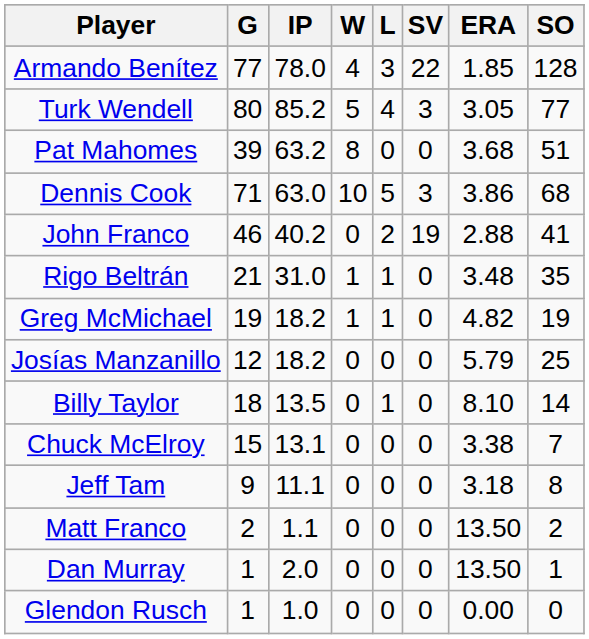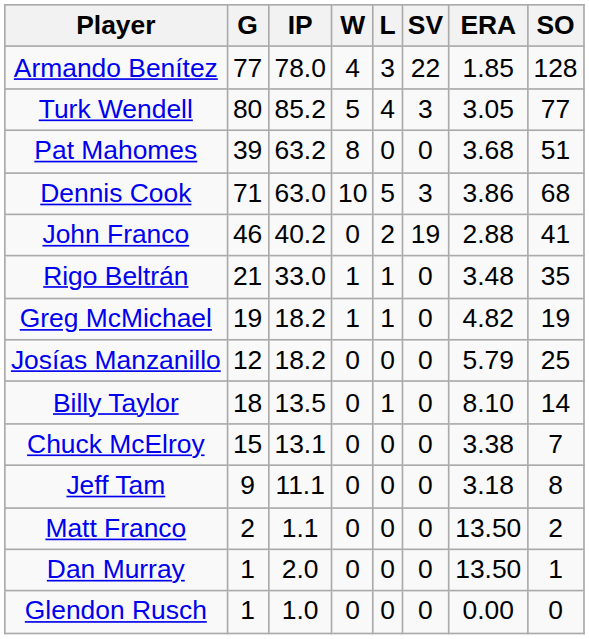(300, 276) 31.0 -> (300, 276) 33.0
